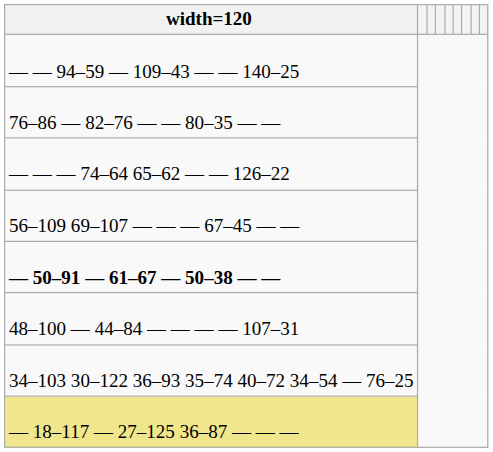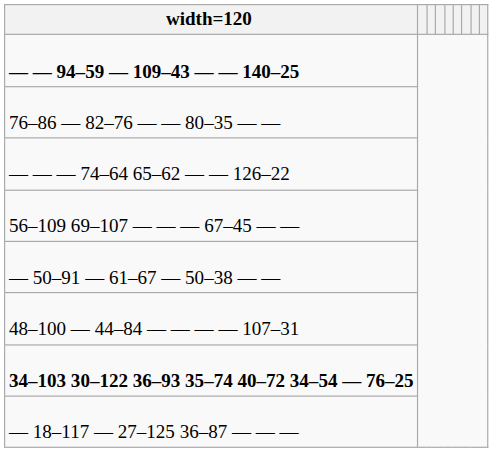(154, 71) normal -> (154, 71) bold
(145, 277) bold -> (145, 277) normal
(211, 380) normal -> (211, 380) bold
(154, 432) khaki background -> (154, 432) no background
